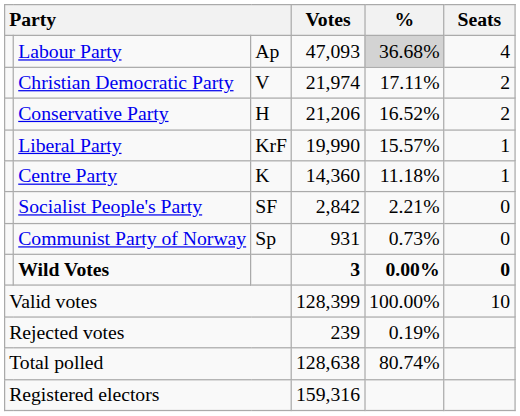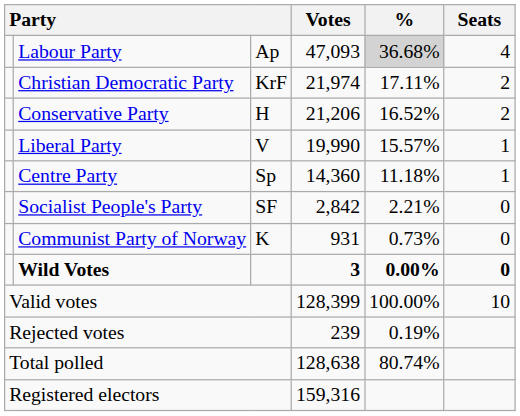(262, 82) V -> (271, 82) KrF
(271, 144) KrF -> (262, 144) V
(262, 176) K -> (266, 176) Sp
(266, 238) Sp -> (262, 238) K
